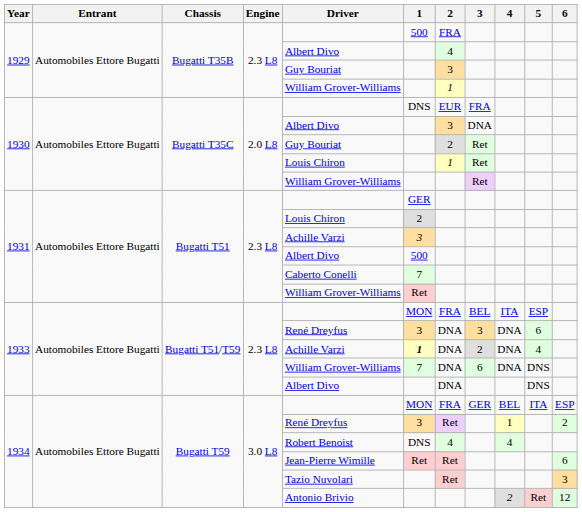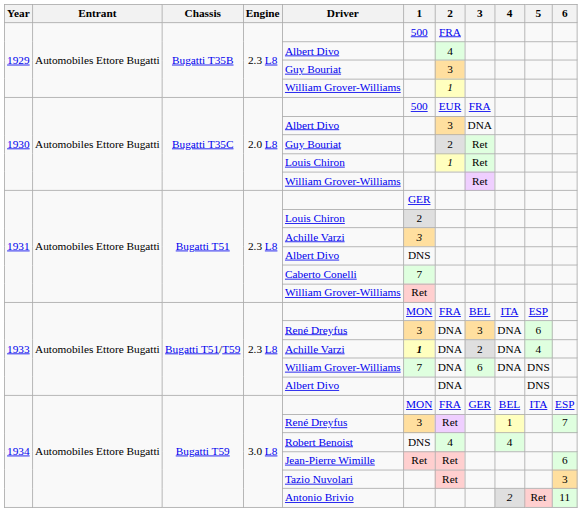(419, 106) DNS -> (419, 106) 500
(419, 255) 500 -> (419, 255) DNS
(565, 423) 2 -> (565, 423) 7
(565, 497) 12 -> (565, 497) 11
